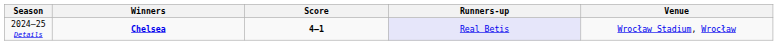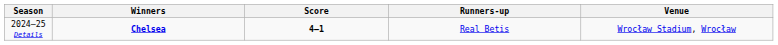(485, 29) lavender background -> (485, 29) no background
